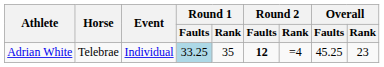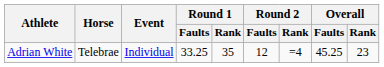(194, 53) lightblue background -> (194, 53) no background
(262, 53) bold -> (262, 53) normal
